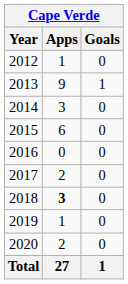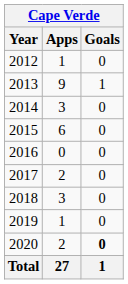(62, 198) bold -> (62, 198) normal
(102, 244) normal -> (102, 244) bold
